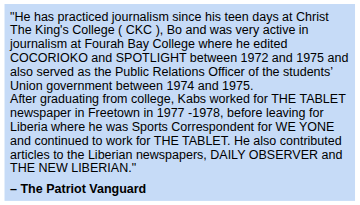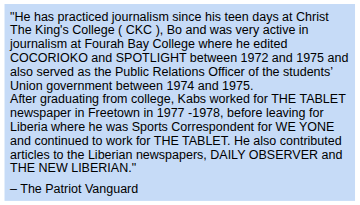(78, 188) bold -> (74, 188) normal
